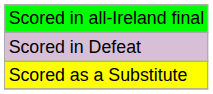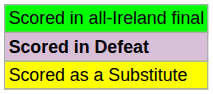(75, 46) normal -> (79, 46) bold
